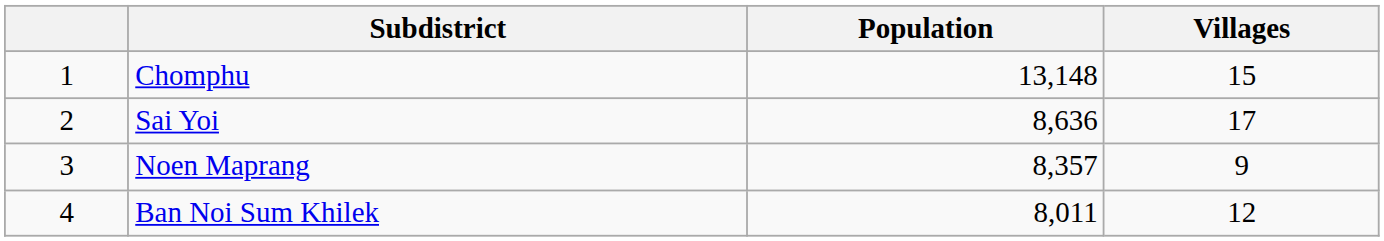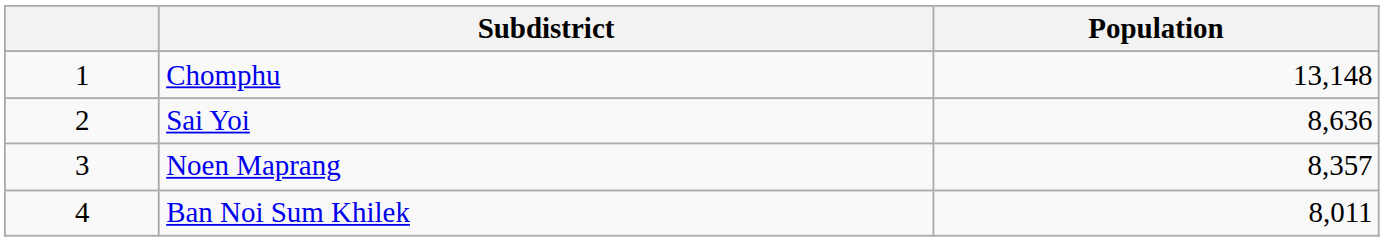- column: (1242, 28)
